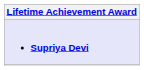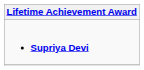(72, 48) lavender background -> (72, 48) no background
